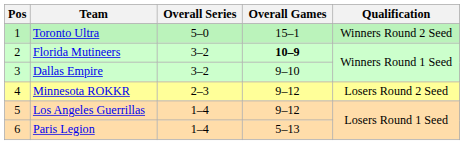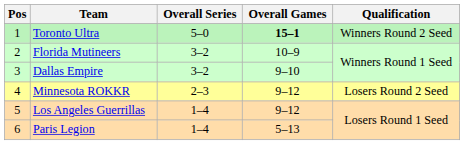(288, 33) normal -> (288, 33) bold
(288, 52) bold -> (288, 52) normal
